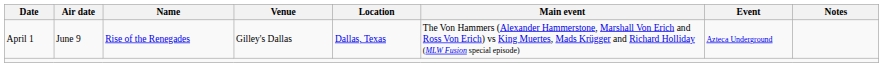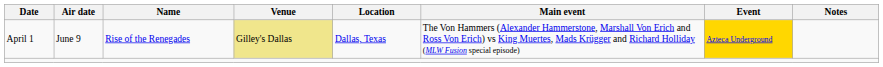(264, 38) no background -> (264, 38) khaki background
(739, 39) no background -> (739, 39) gold background
